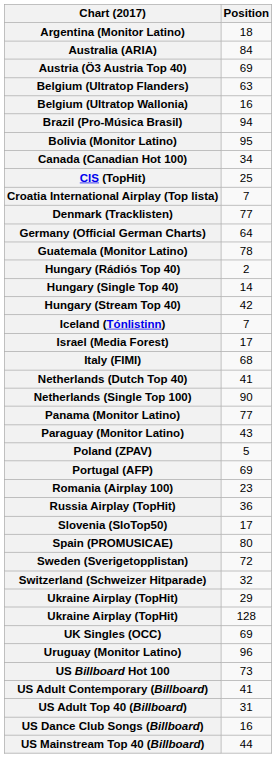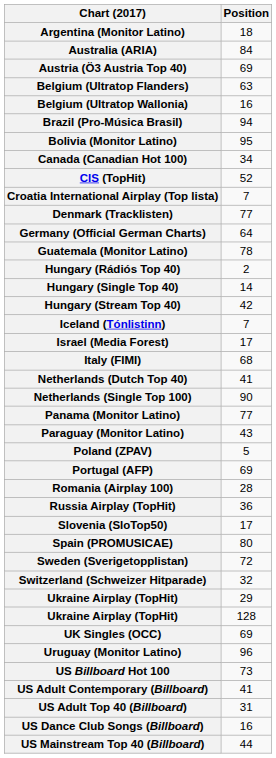(246, 178) 25 -> (246, 178) 52
(246, 488) 23 -> (246, 488) 28
